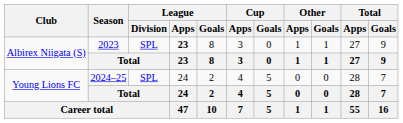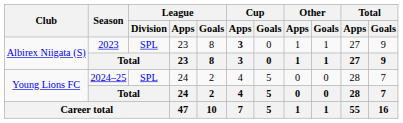(183, 45) bold -> (183, 45) normal
(240, 45) normal -> (240, 45) bold
